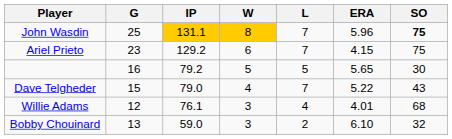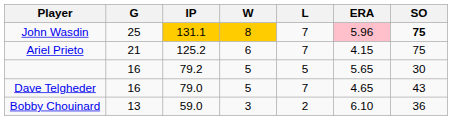(362, 32) no background -> (362, 32) pink background
(134, 50) 23 -> (134, 50) 21
(191, 50) 129.2 -> (191, 50) 125.2
(134, 87) 15 -> (134, 87) 16
(248, 87) 4 -> (248, 87) 5
(362, 87) 5.22 -> (362, 87) 4.65
- row: (55, 106)
(419, 124) 32 -> (419, 106) 36
